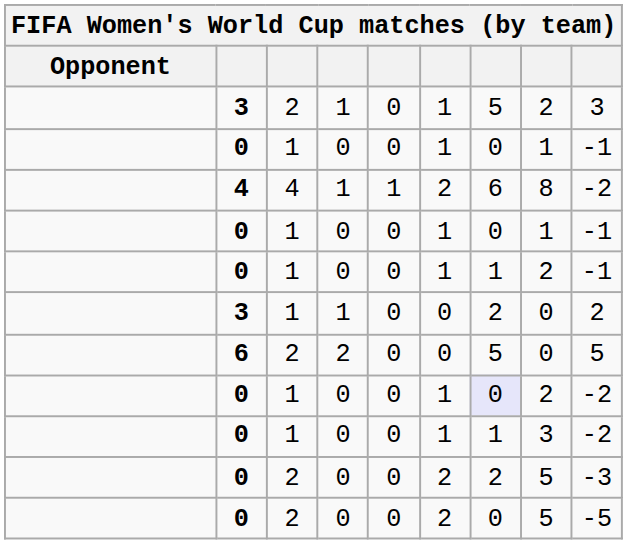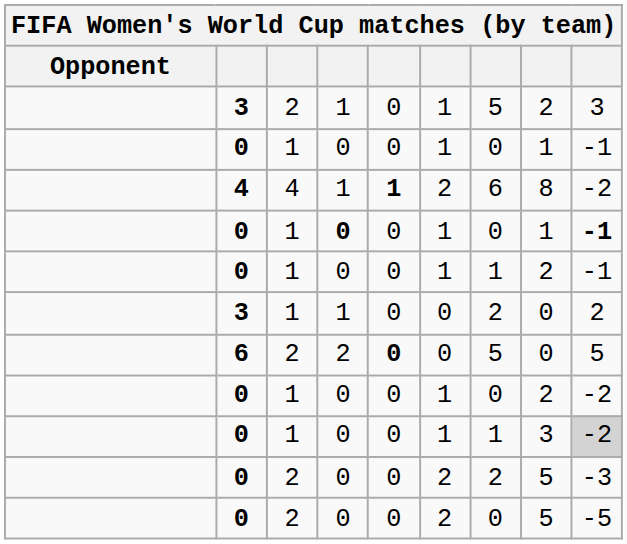(394, 190) normal -> (394, 190) bold
(343, 231) normal -> (343, 231) bold
(597, 231) normal -> (597, 231) bold
(394, 354) normal -> (394, 354) bold
(495, 395) lavender background -> (495, 395) no background
(597, 437) no background -> (597, 437) lightgrey background
